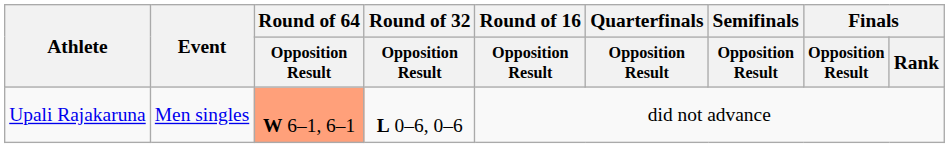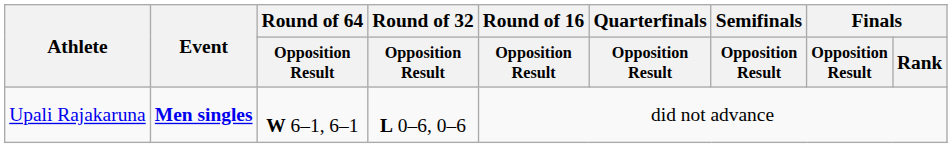(202, 115) normal -> (204, 115) bold
(309, 126) lightsalmon background -> (312, 126) no background
